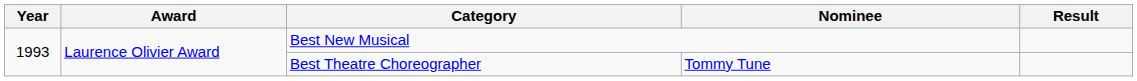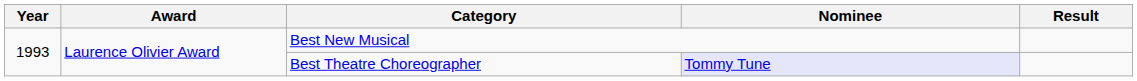(728, 64) no background -> (728, 64) lavender background
